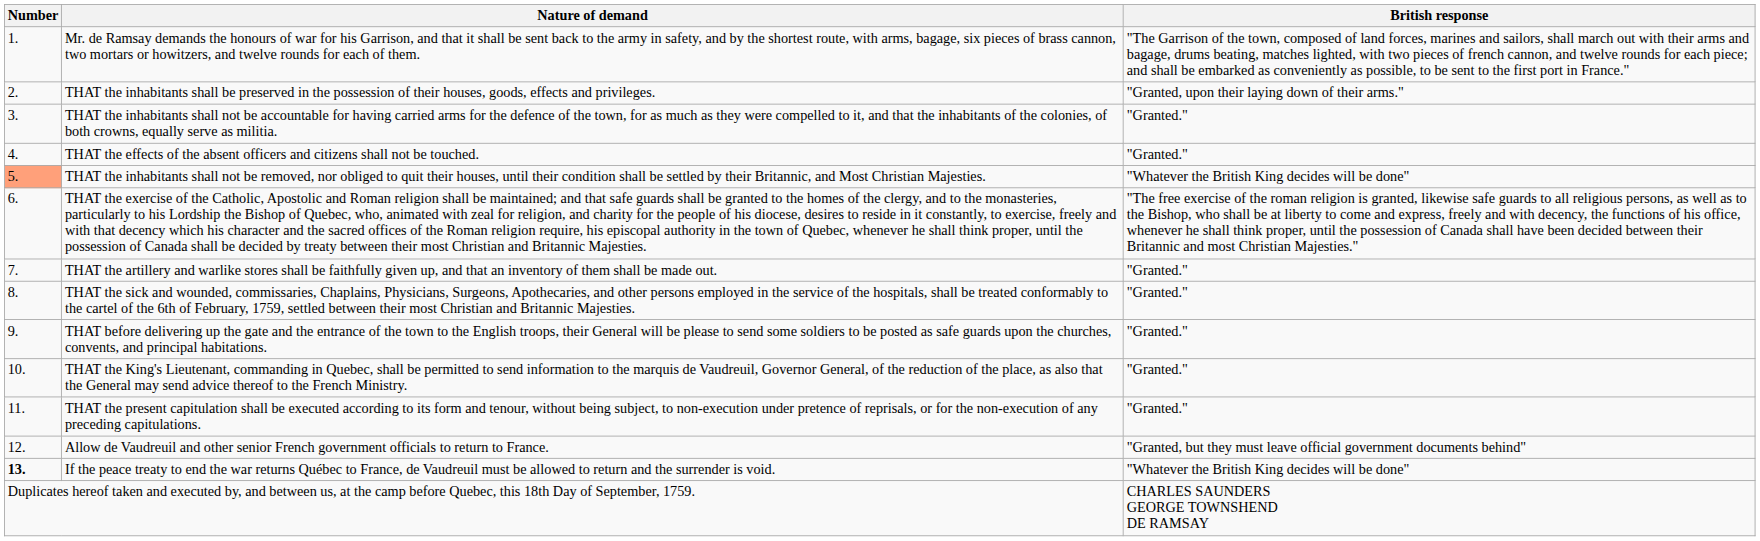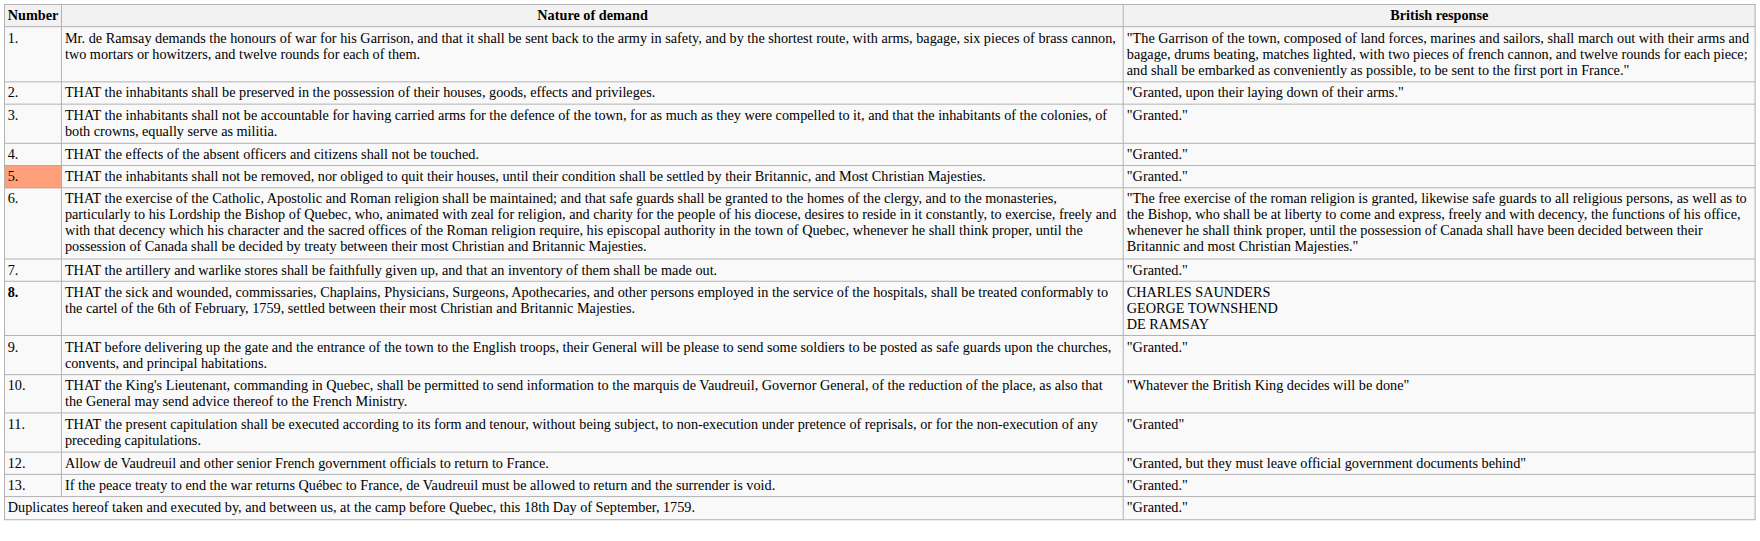(1268, 176) "Whatever the British King decides will be done" -> (1157, 176) "Granted."
(13, 292) normal -> (13, 292) bold
(1157, 292) "Granted." -> (1202, 308) CHARLES SAUNDERS GEORGE TOWNSHEND DE RAMSAY
(1157, 369) "Granted." -> (1268, 385) "Whatever the British King decides will be done"
(1157, 408) "Granted." -> (1156, 424) "Granted"
(17, 469) bold -> (17, 485) normal
(1268, 469) "Whatever the British King decides will be done" -> (1157, 485) "Granted."
(1202, 508) CHARLES SAUNDERS GEORGE TOWNSHEND DE RAMSAY -> (1157, 508) "Granted."
